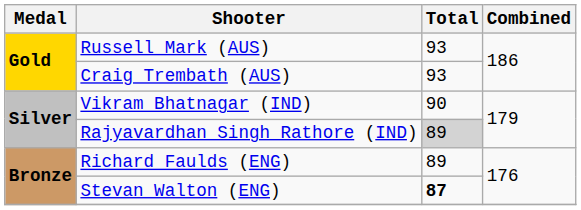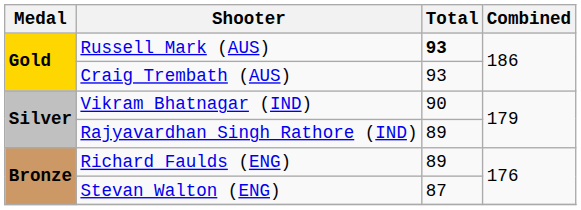(436, 48) normal -> (436, 48) bold
(436, 133) lightgrey background -> (436, 133) no background
(436, 191) bold -> (436, 191) normal
